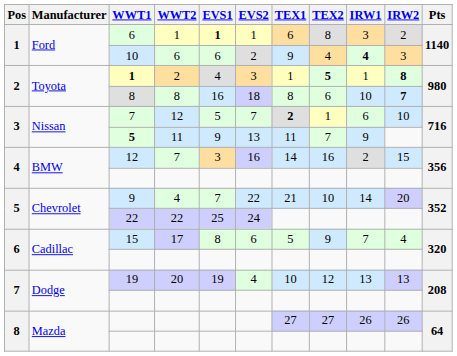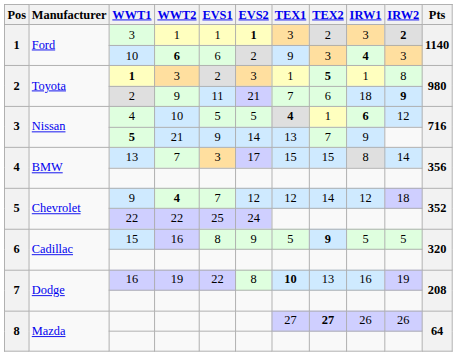(132, 34) 6 -> (132, 34) 3
(218, 34) bold -> (218, 34) normal
(254, 34) normal -> (254, 34) bold
(290, 34) 6 -> (290, 34) 3
(328, 34) 8 -> (328, 34) 2
(403, 34) normal -> (403, 34) bold
(177, 55) normal -> (177, 55) bold
(328, 55) 4 -> (328, 55) 3
(177, 75) 2 -> (177, 75) 3
(218, 75) 4 -> (218, 75) 2
(403, 75) bold -> (403, 75) normal
(132, 95) 8 -> (132, 95) 2
(177, 95) 8 -> (177, 95) 9
(218, 95) 16 -> (218, 95) 11
(254, 95) 18 -> (254, 95) 21
(290, 95) 8 -> (290, 95) 7
(366, 95) 10 -> (366, 95) 18
(403, 95) 7 -> (403, 95) 9
(132, 116) 7 -> (132, 116) 4
(177, 116) 12 -> (177, 116) 10
(254, 116) 7 -> (254, 116) 5
(290, 116) 2 -> (290, 116) 4
(366, 116) normal -> (366, 116) bold
(403, 116) 10 -> (403, 116) 12
(177, 136) 11 -> (177, 136) 21
(254, 136) 13 -> (254, 136) 14
(290, 136) 11 -> (290, 136) 13
(132, 157) 12 -> (132, 157) 13
(254, 157) 16 -> (254, 157) 17
(290, 157) 14 -> (290, 157) 15
(328, 157) 16 -> (328, 157) 15
(366, 157) 2 -> (366, 157) 8
(403, 157) 15 -> (403, 157) 14
(177, 198) normal -> (177, 198) bold
(254, 198) 22 -> (254, 198) 12
(290, 198) 21 -> (290, 198) 12
(328, 198) 10 -> (328, 198) 14
(366, 198) 14 -> (366, 198) 12
(403, 198) 20 -> (403, 198) 18
(177, 238) 17 -> (177, 238) 16
(254, 238) 6 -> (254, 238) 9
(328, 238) normal -> (328, 238) bold
(366, 238) 7 -> (366, 238) 5
(403, 238) 4 -> (403, 238) 5
(132, 279) 19 -> (132, 279) 16
(177, 279) 20 -> (177, 279) 19
(218, 279) 19 -> (218, 279) 22
(254, 279) 4 -> (254, 279) 8
(290, 279) normal -> (290, 279) bold
(328, 279) 12 -> (328, 279) 13
(366, 279) 13 -> (366, 279) 16
(403, 279) 13 -> (403, 279) 19
(328, 320) normal -> (328, 320) bold
